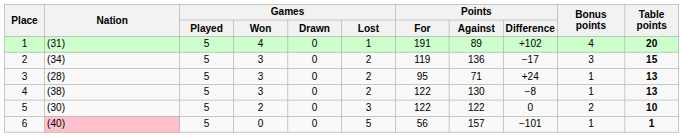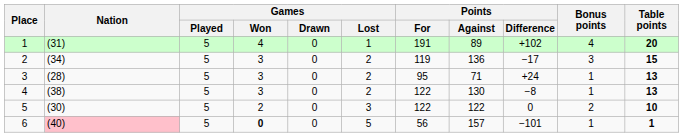(261, 124) normal -> (261, 124) bold
